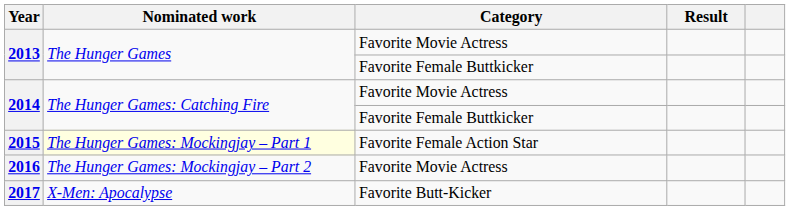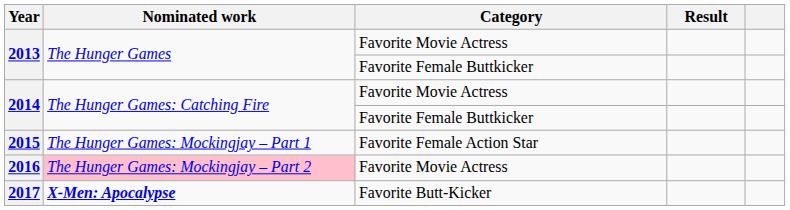(179, 142) lightyellow background -> (179, 142) no background
(179, 167) no background -> (179, 167) pink background
(110, 192) normal -> (111, 192) bold
